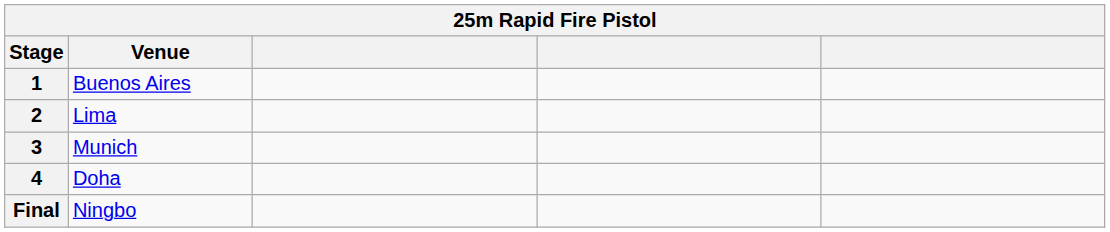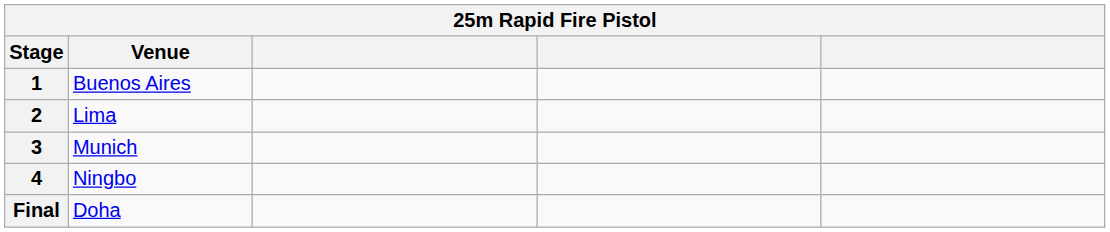(97, 178) Doha -> (105, 178) Ningbo
(105, 210) Ningbo -> (97, 210) Doha
